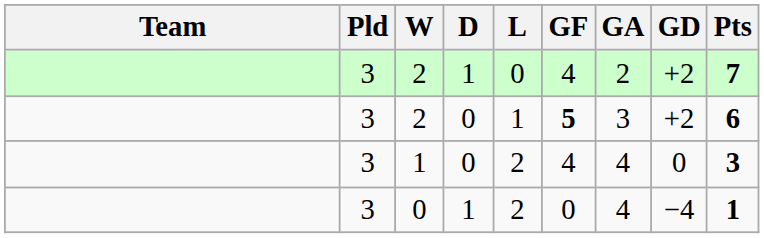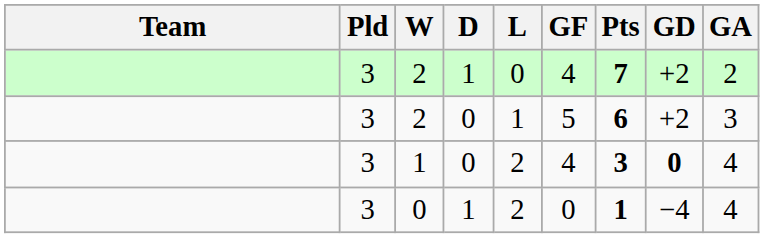columns swapped: (623, 27) <-> (733, 27)
(568, 118) bold -> (568, 118) normal
(679, 163) normal -> (674, 163) bold
